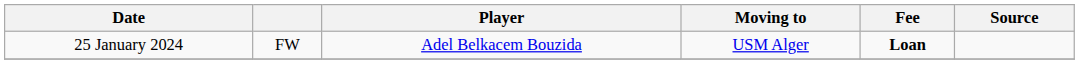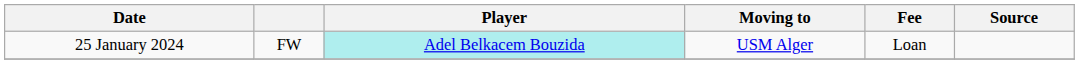(502, 44) no background -> (504, 44) paleturquoise background
(908, 44) bold -> (910, 44) normal
